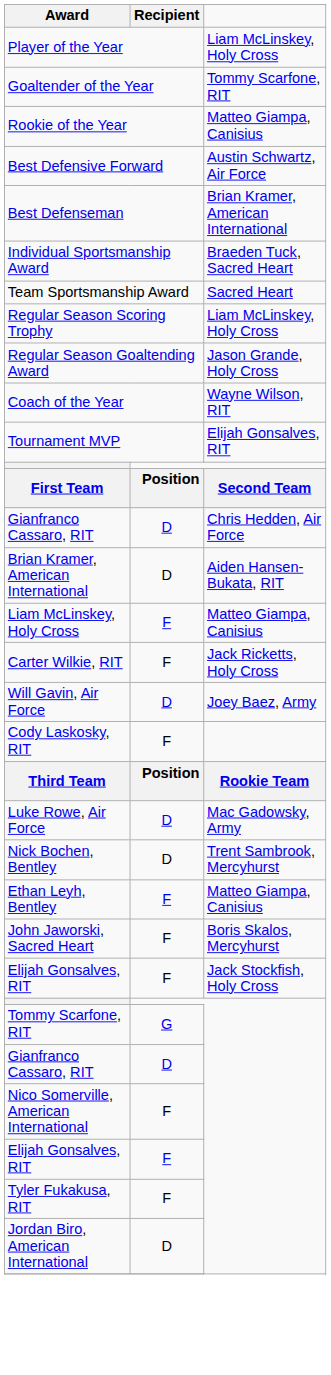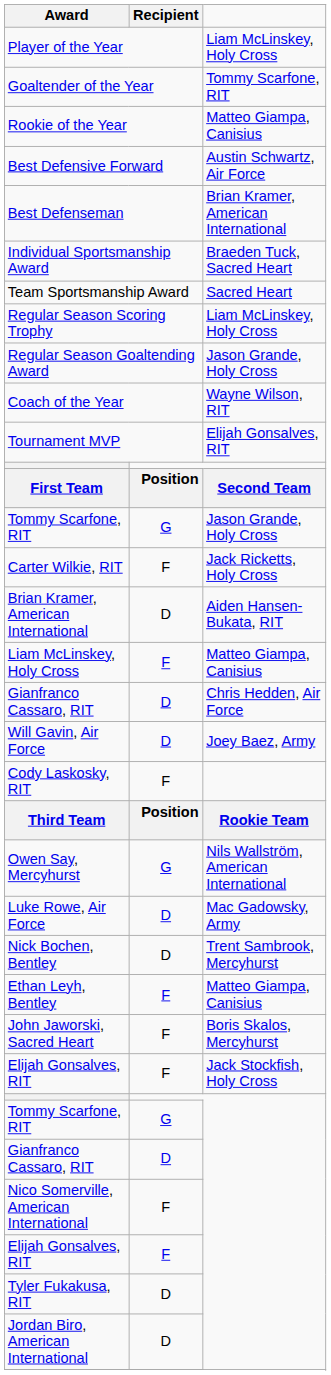+ row: (64, 527)
rows swapped: (51, 527) <-> (65, 662)
+ row: (44, 868)
(167, 1198) F -> (166, 1294) D
